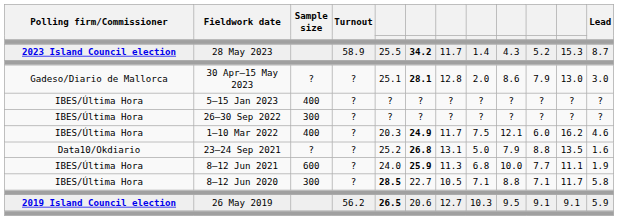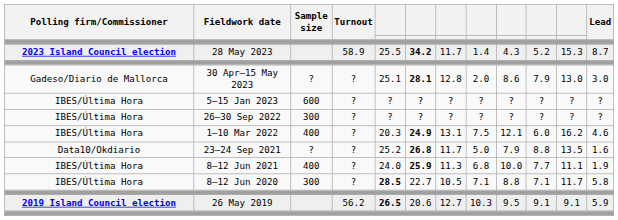(311, 101) 400 -> (311, 101) 600
(451, 134) 11.7 -> (451, 134) 13.1
(451, 150) 13.1 -> (451, 150) 11.7
(311, 166) 600 -> (311, 166) 400
